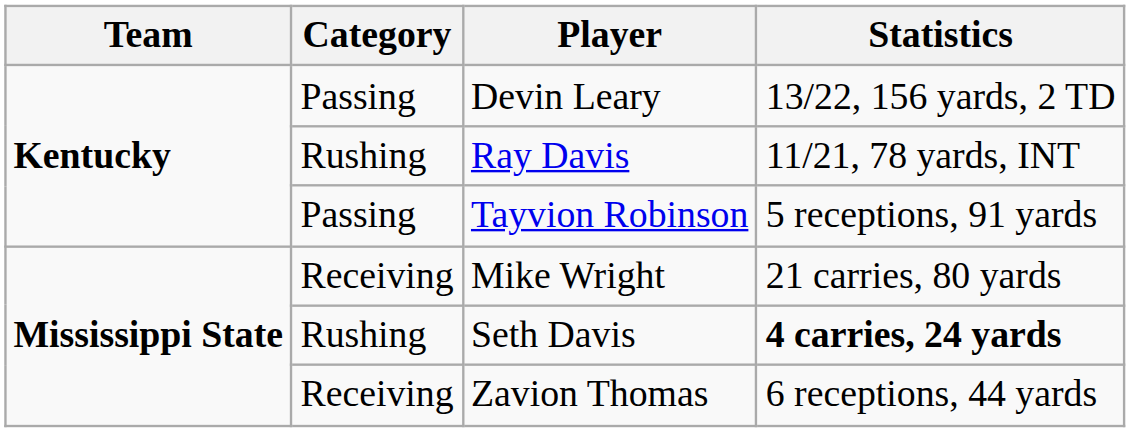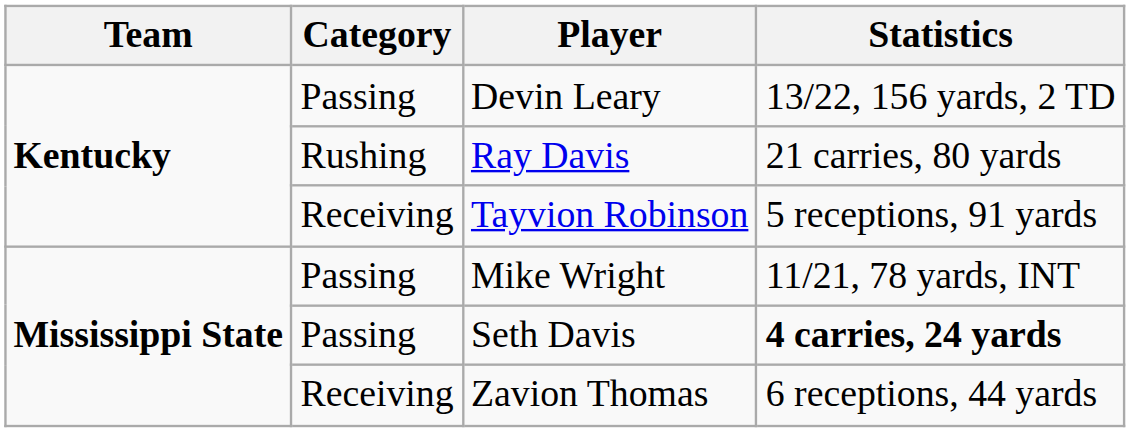(923, 154) 11/21, 78 yards, INT -> (914, 154) 21 carries, 80 yards
(358, 214) Passing -> (377, 214) Receiving
(377, 274) Receiving -> (358, 274) Passing
(914, 274) 21 carries, 80 yards -> (923, 274) 11/21, 78 yards, INT
(363, 334) Rushing -> (358, 334) Passing
